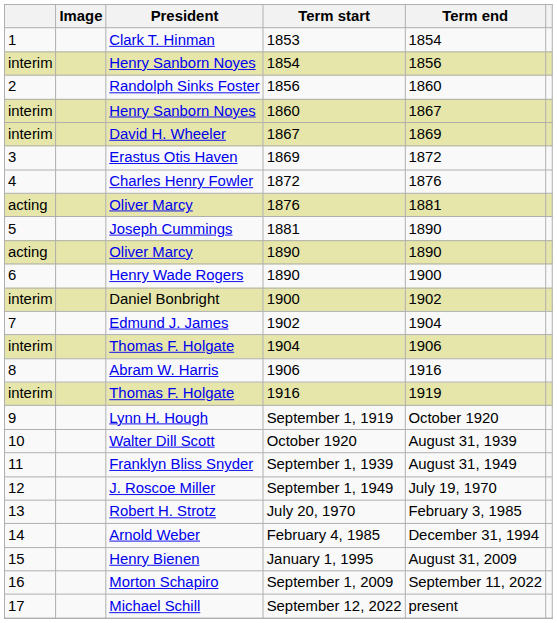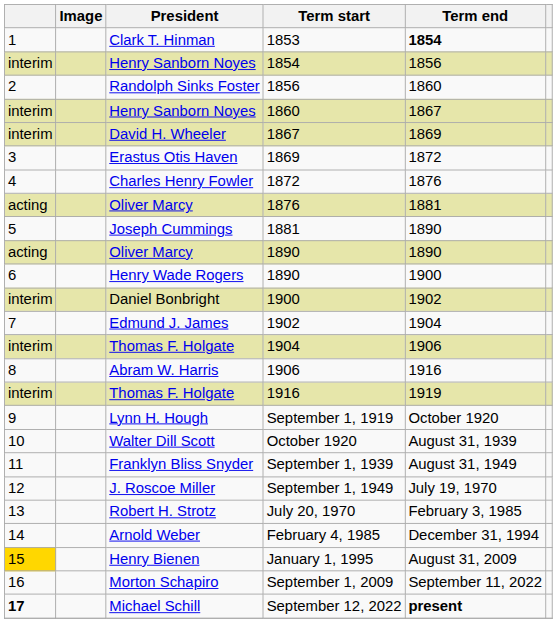(425, 39) normal -> (425, 39) bold
(16, 559) no background -> (16, 559) gold background
(16, 606) normal -> (16, 606) bold
(433, 606) normal -> (435, 606) bold
